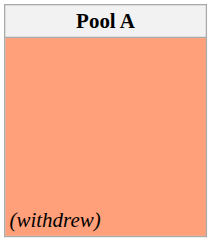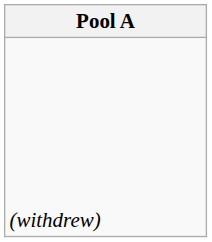(55, 219) lightsalmon background -> (55, 219) no background
